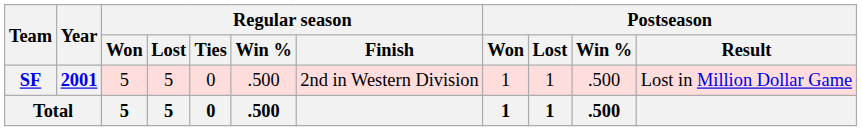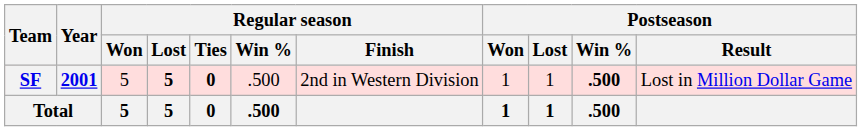(169, 80) normal -> (169, 80) bold
(211, 80) normal -> (211, 80) bold
(604, 80) normal -> (604, 80) bold
